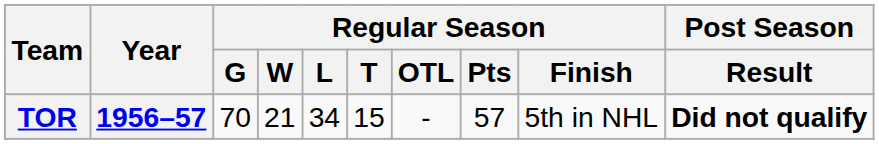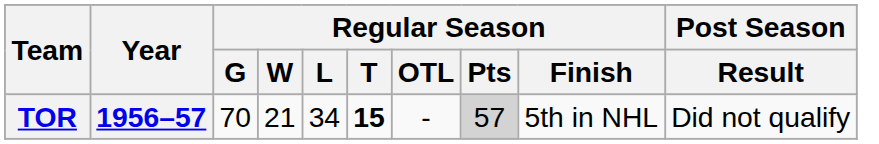(369, 117) normal -> (369, 117) bold
(489, 117) no background -> (489, 117) lightgrey background
(769, 117) bold -> (761, 117) normal
